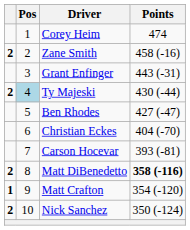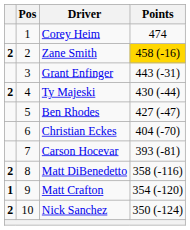(158, 53) no background -> (158, 53) gold background
(27, 92) lightblue background -> (27, 92) no background
(158, 170) bold -> (158, 170) normal
